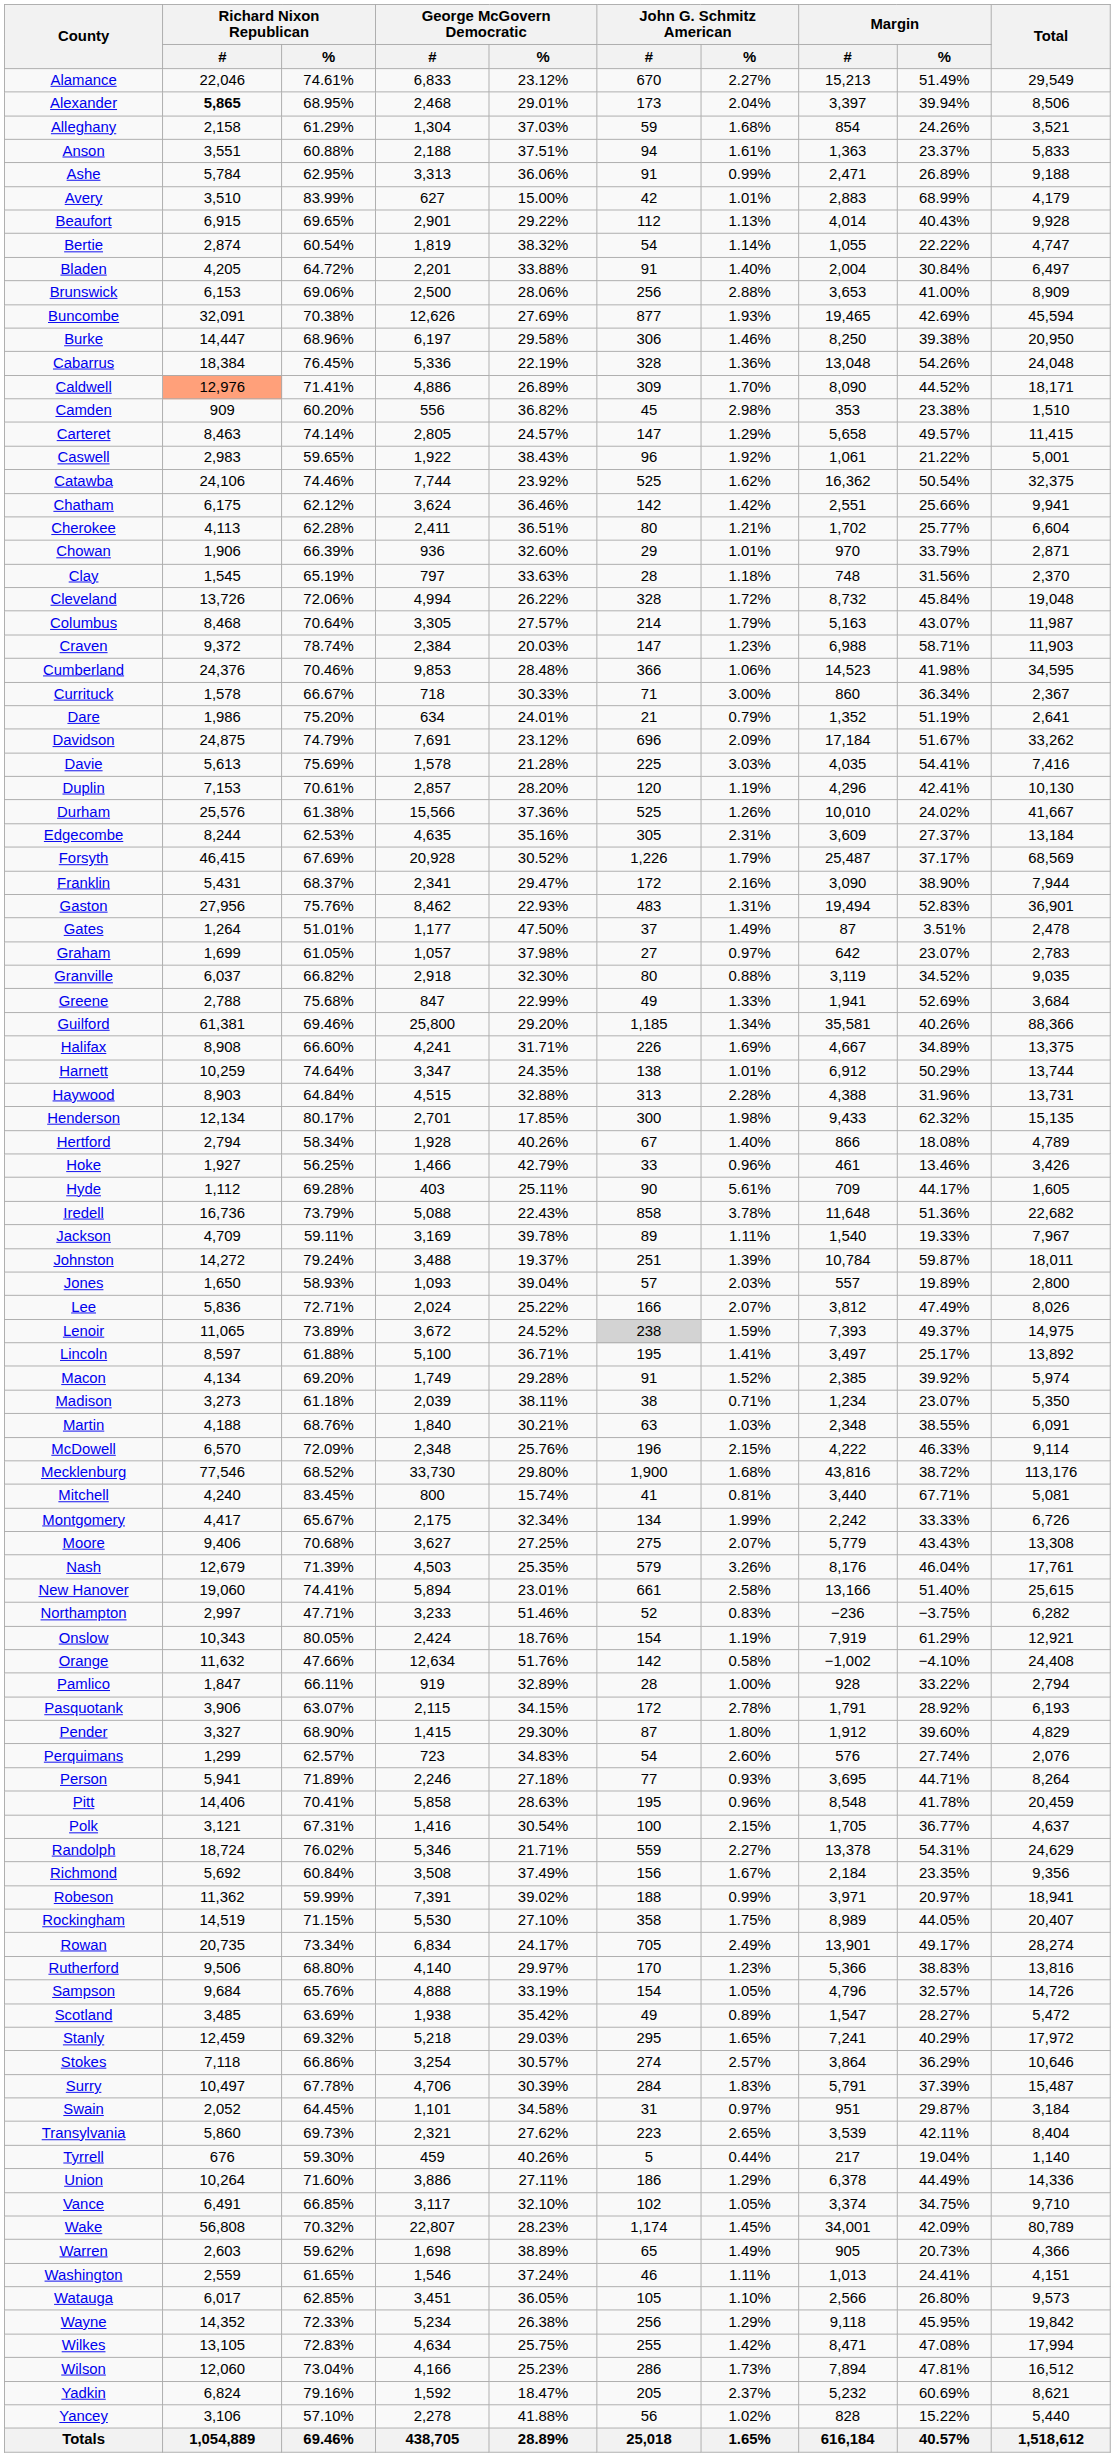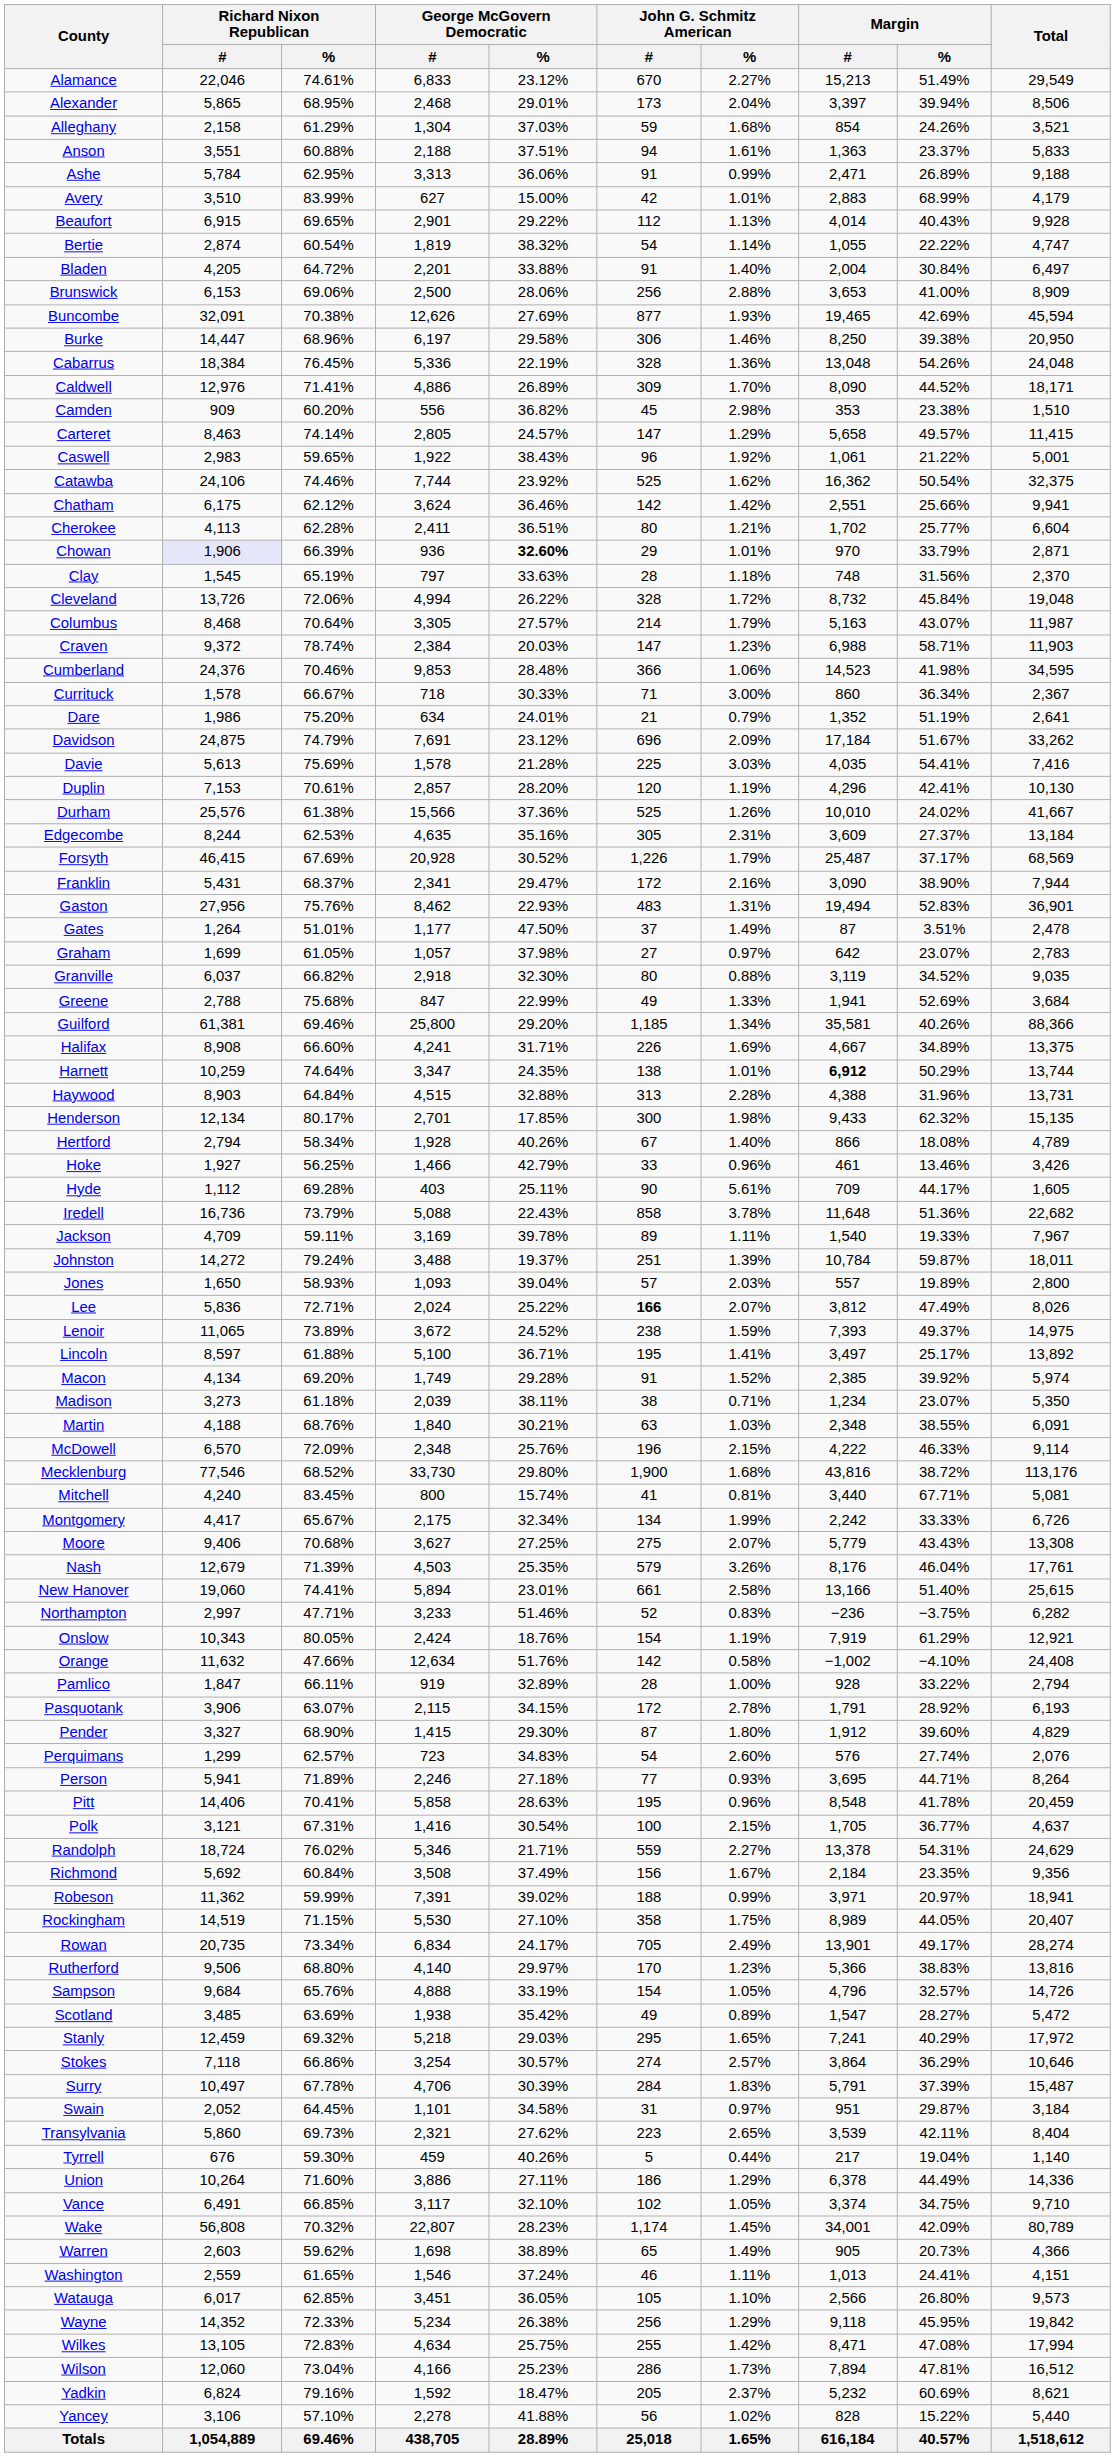(222, 103) bold -> (222, 103) normal
(222, 387) lightsalmon background -> (222, 387) no background
(222, 552) no background -> (222, 552) lavender background
(543, 552) normal -> (543, 552) bold
(848, 1071) normal -> (848, 1071) bold
(649, 1307) normal -> (649, 1307) bold
(649, 1330) lightgrey background -> (649, 1330) no background
